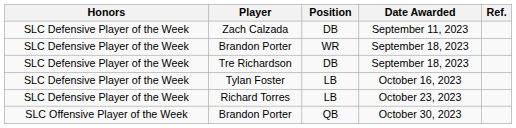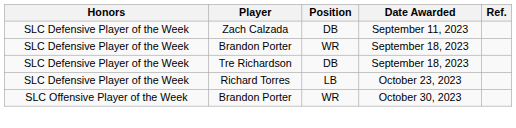- row: (255, 81)
(330, 115) QB -> (330, 98) WR
